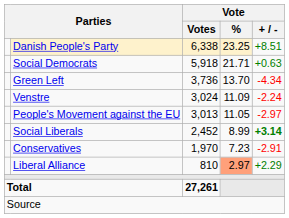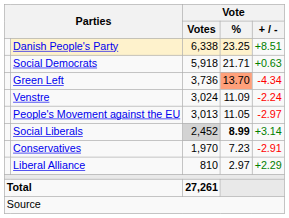(236, 81) no background -> (236, 81) lightsalmon background
(205, 132) no background -> (205, 132) lightgrey background
(239, 132) normal -> (239, 132) bold
(268, 132) bold -> (268, 132) normal
(239, 166) lightsalmon background -> (239, 166) no background
